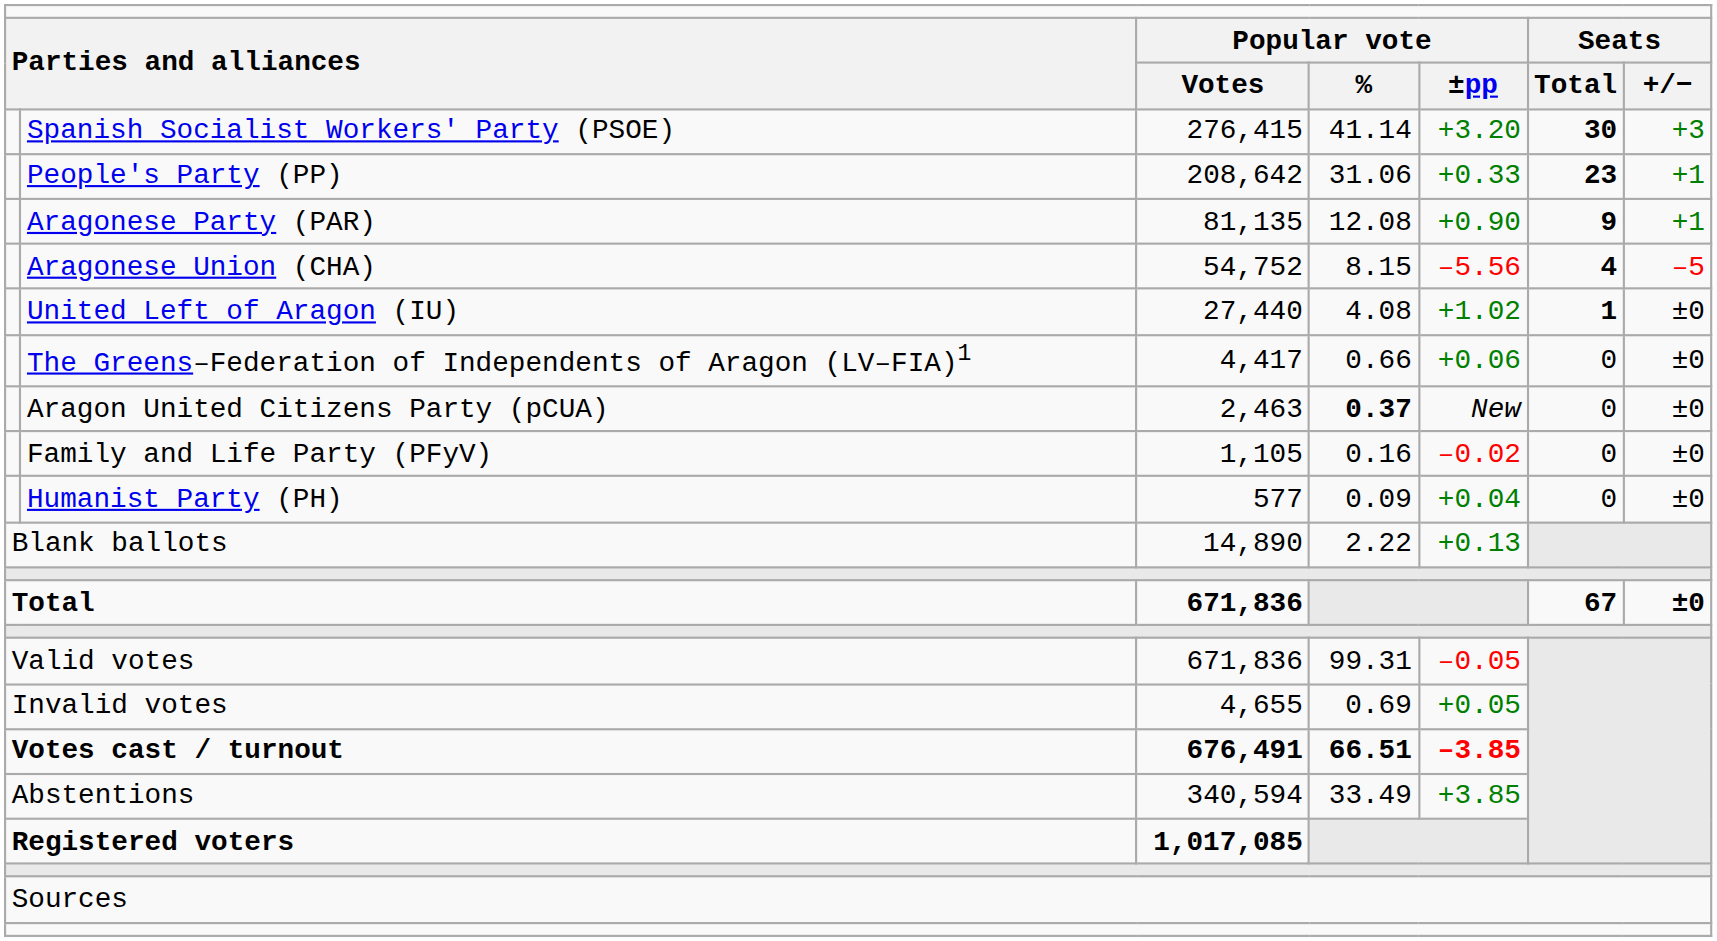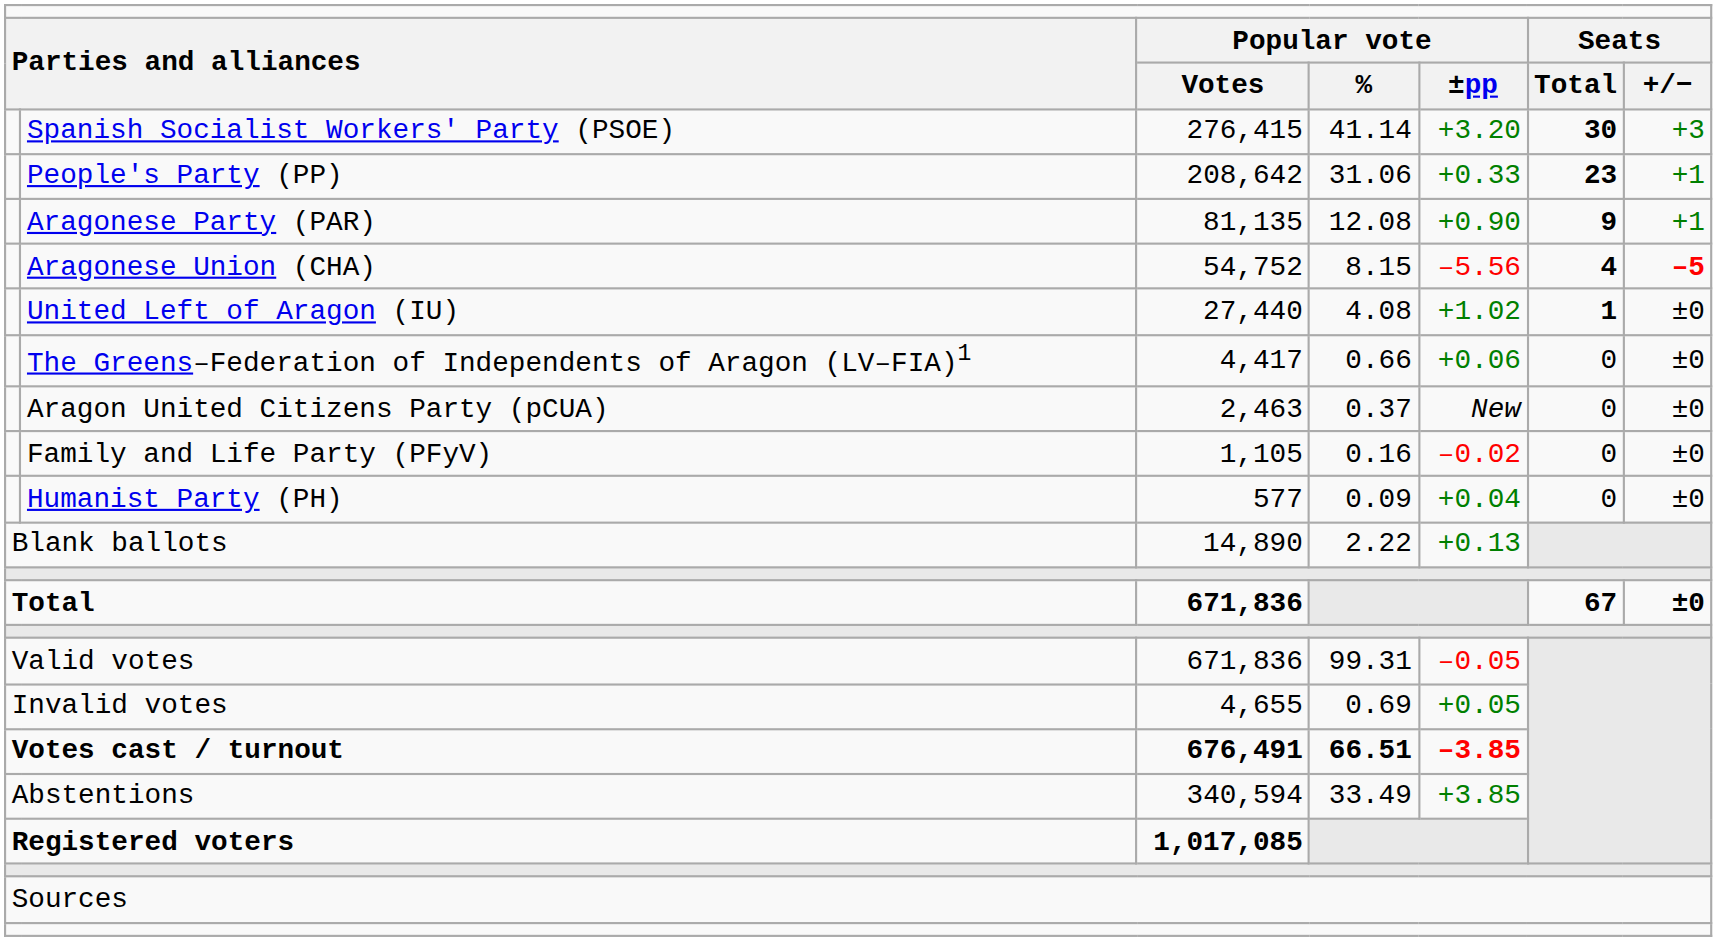(1688, 266) normal -> (1688, 266) bold
(1379, 409) bold -> (1379, 409) normal
